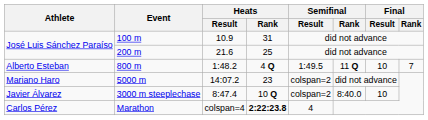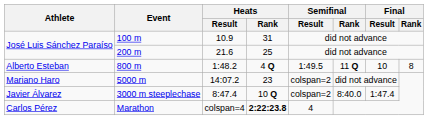(411, 66) 7 -> (411, 66) 8
(382, 94) 10 -> (382, 94) 1:47.4
